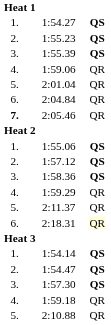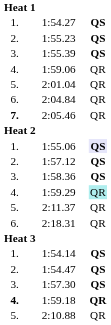(97, 146) no background -> (98, 146) lavender background
(97, 192) no background -> (98, 192) paleturquoise background
(97, 223) lightyellow background -> (98, 223) no background
(15, 300) normal -> (15, 300) bold
(97, 300) normal -> (98, 300) bold
